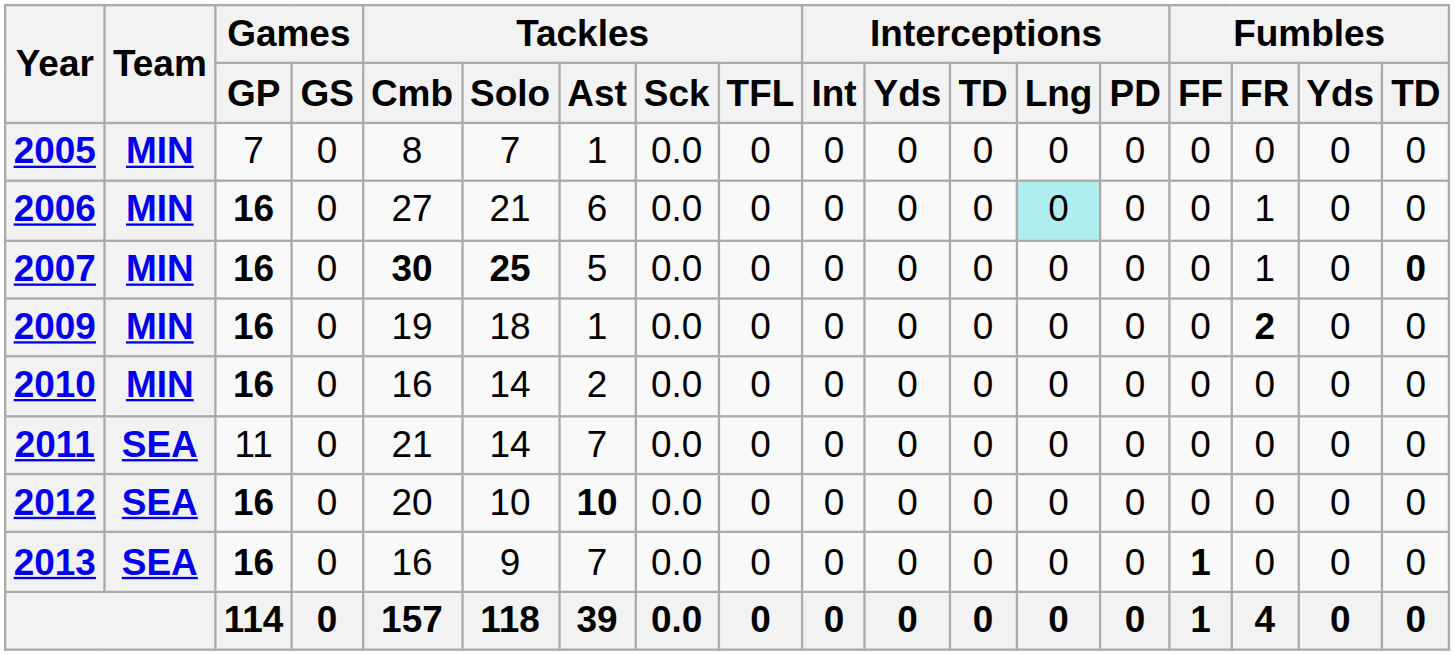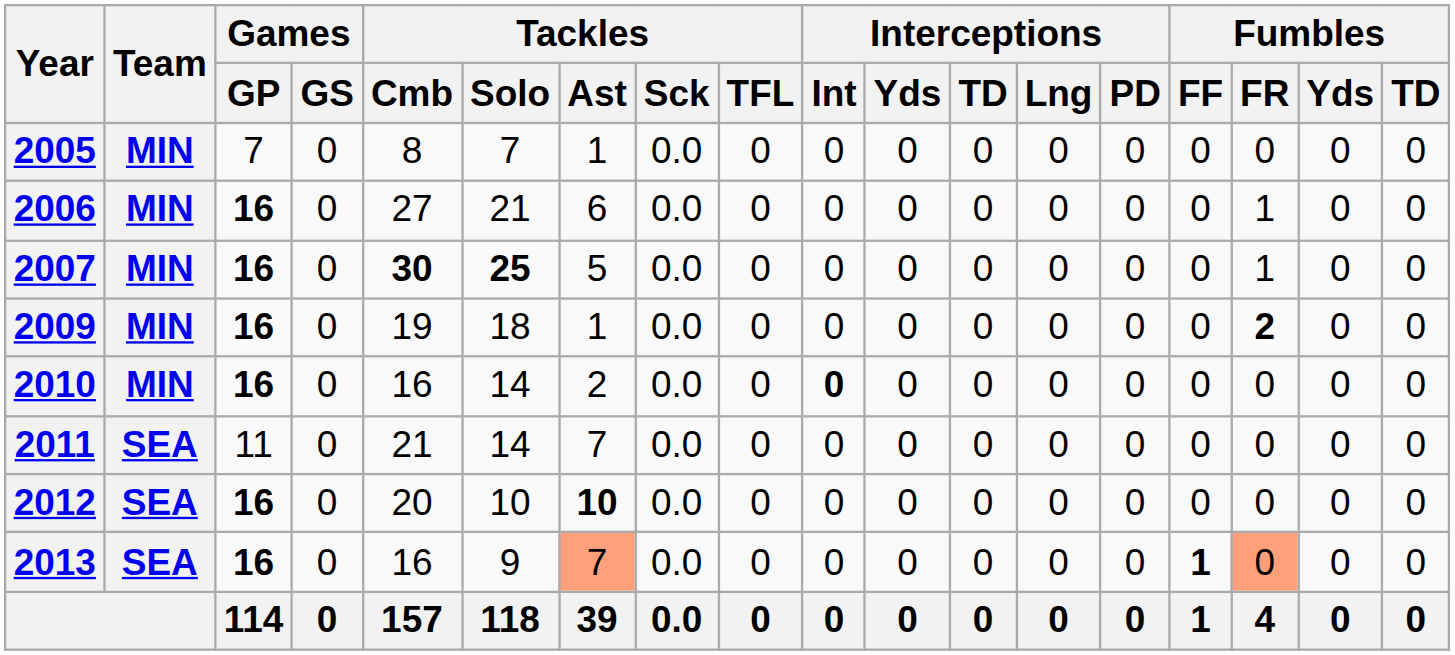(1059, 209) paleturquoise background -> (1059, 209) no background
(1416, 268) bold -> (1416, 268) normal
(834, 385) normal -> (834, 385) bold
(597, 561) no background -> (597, 561) lightsalmon background
(1265, 561) no background -> (1265, 561) lightsalmon background
